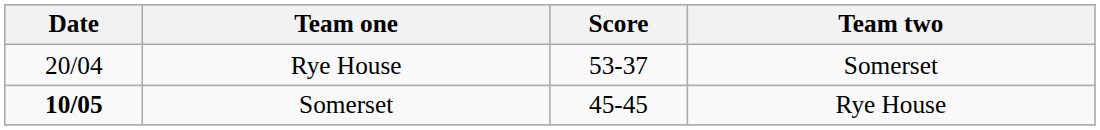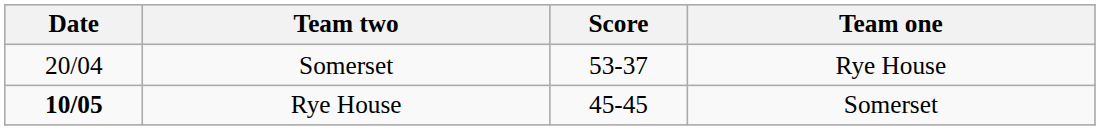columns swapped: (346, 24) <-> (891, 24)
